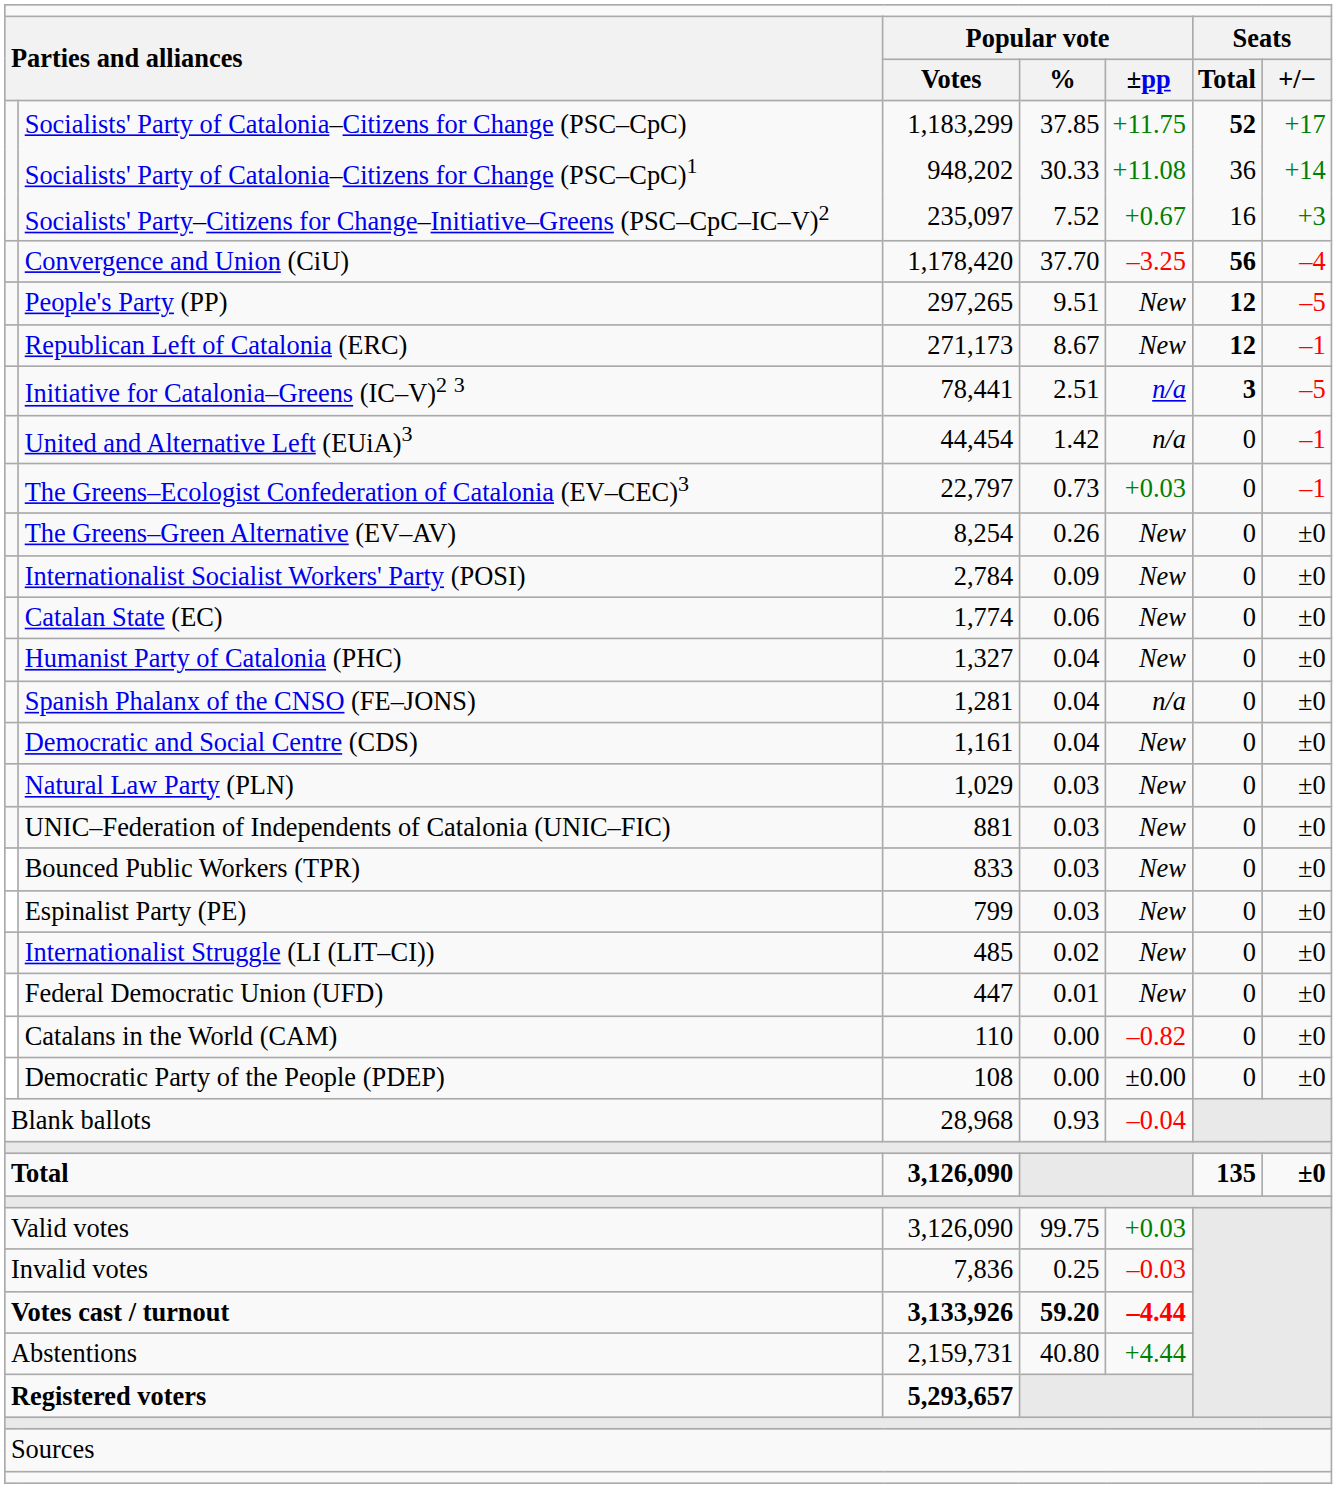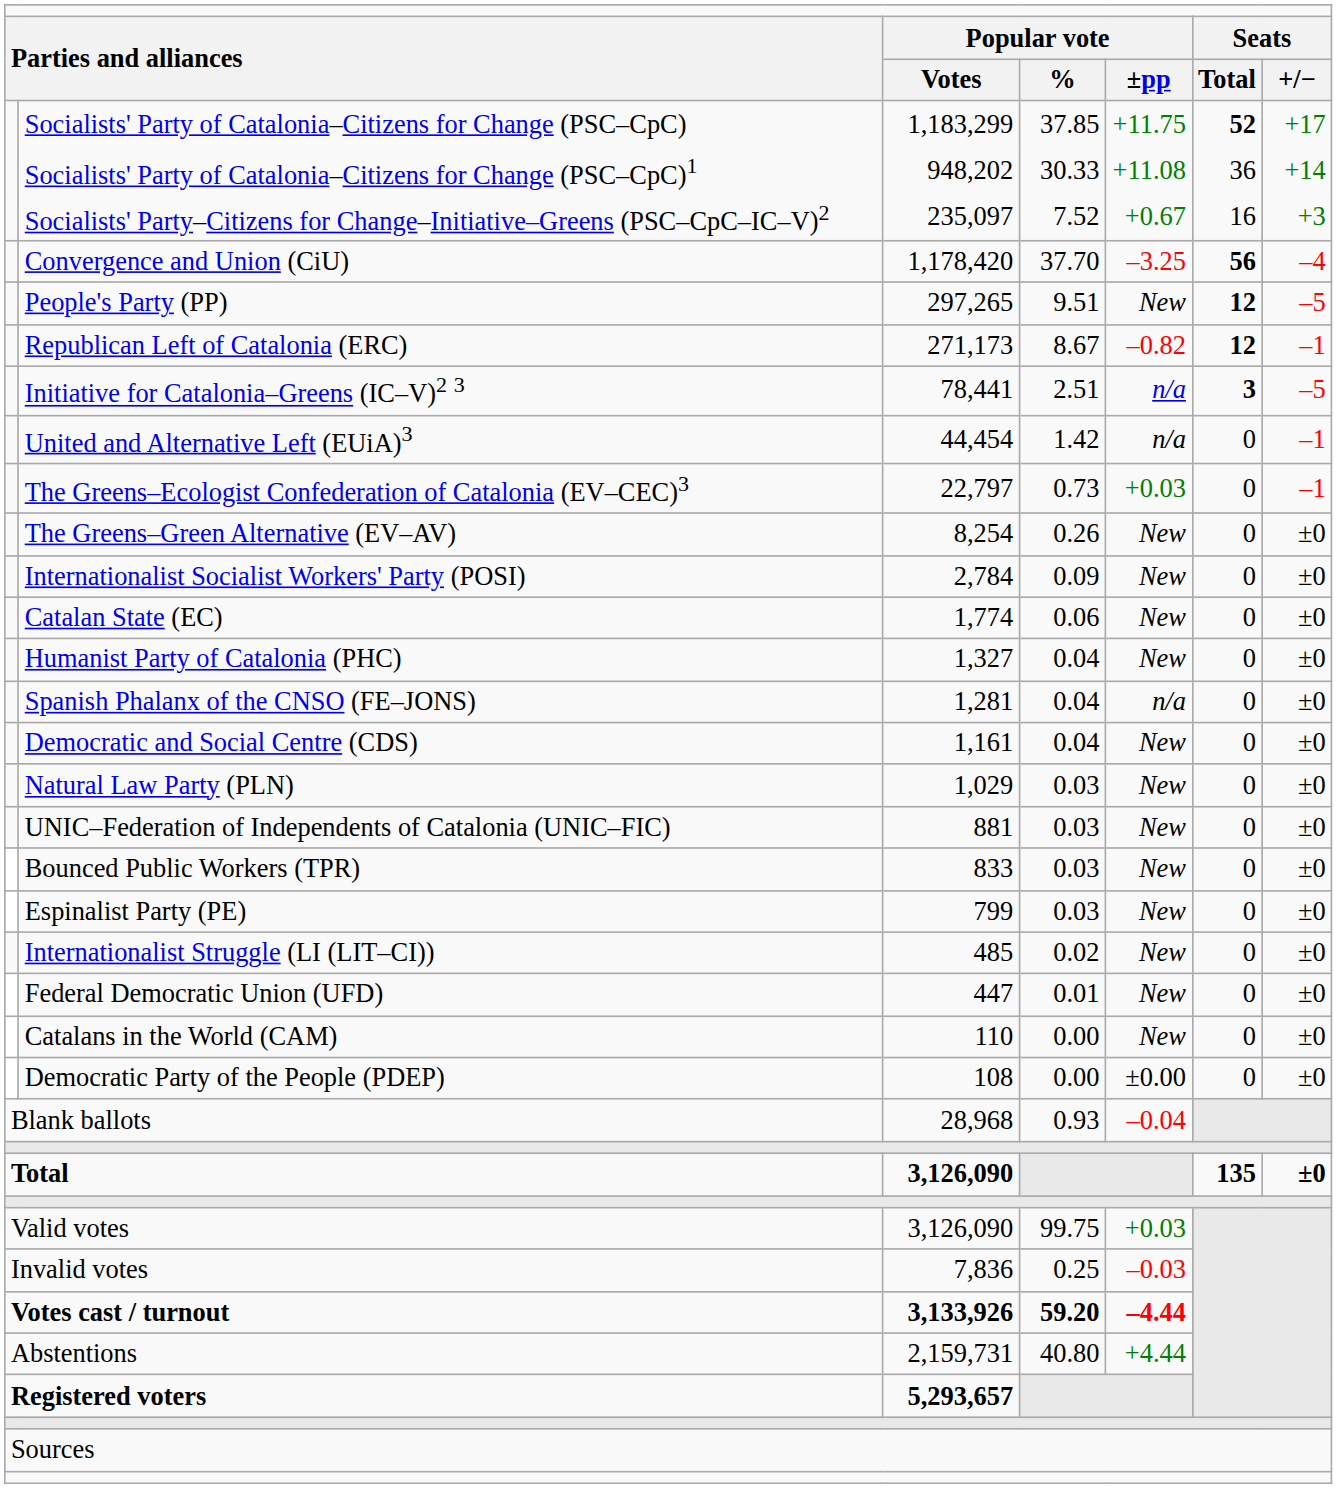(1162, 344) New -> (1156, 344) –0.82
(1156, 1036) –0.82 -> (1162, 1036) New
